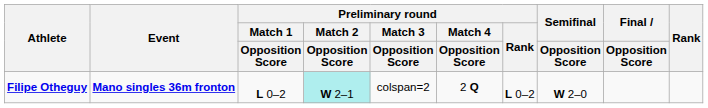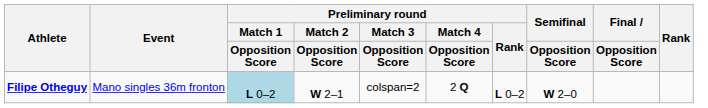(164, 88) bold -> (159, 88) normal
(271, 94) no background -> (261, 94) lightblue background
(337, 94) paleturquoise background -> (327, 94) no background
